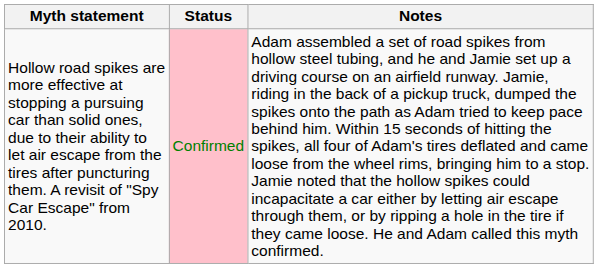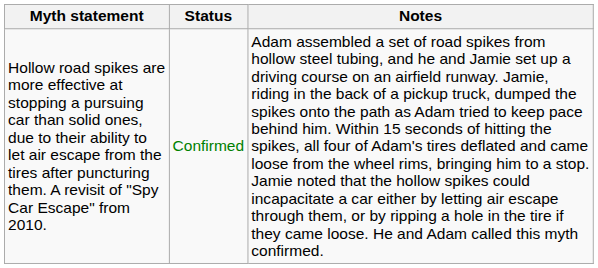(208, 146) pink background -> (208, 146) no background
